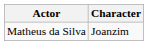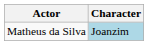(110, 31) no background -> (110, 31) lightblue background
